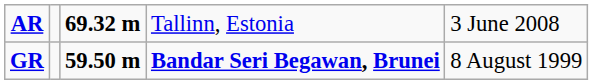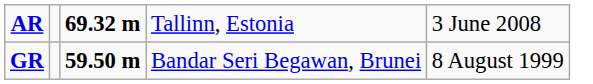(295, 60) bold -> (286, 60) normal
